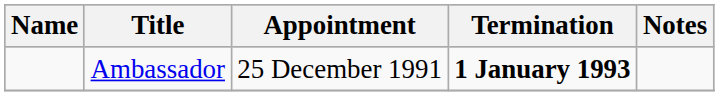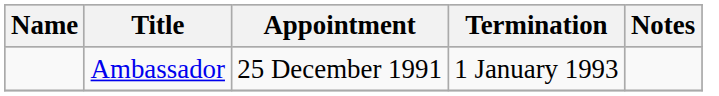(542, 68) bold -> (536, 68) normal
